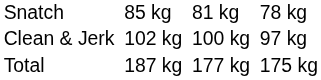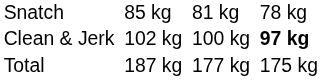(283, 39) normal -> (285, 39) bold
